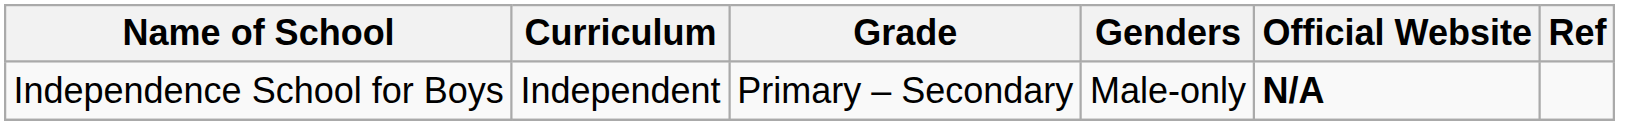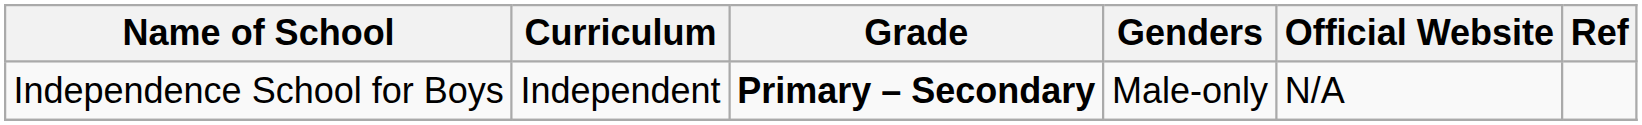(905, 90) normal -> (916, 90) bold
(1294, 90) bold -> (1315, 90) normal
